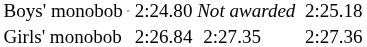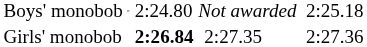(164, 37) normal -> (164, 37) bold
